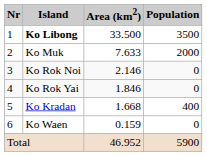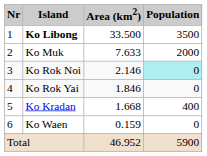(196, 70) no background -> (196, 70) paleturquoise background
